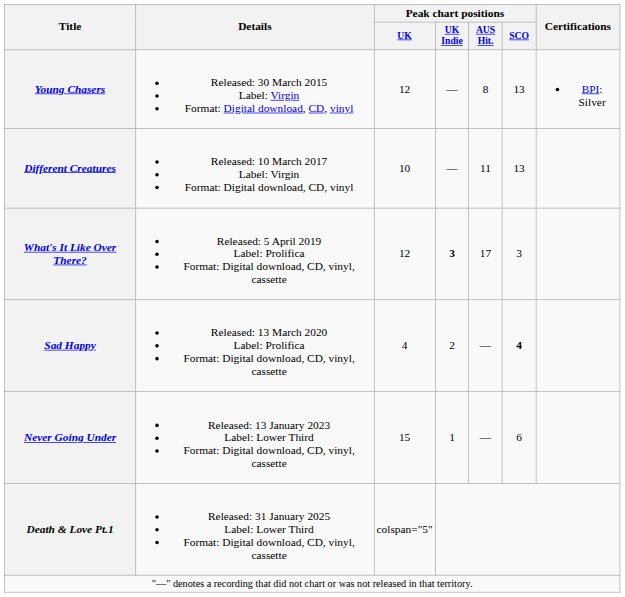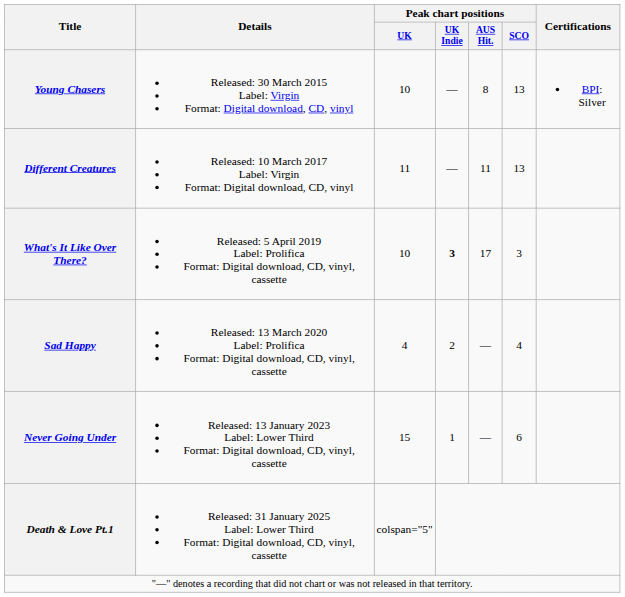(405, 89) 12 -> (405, 89) 10
(405, 168) 10 -> (405, 168) 11
(405, 253) 12 -> (405, 253) 10
(519, 345) bold -> (519, 345) normal
